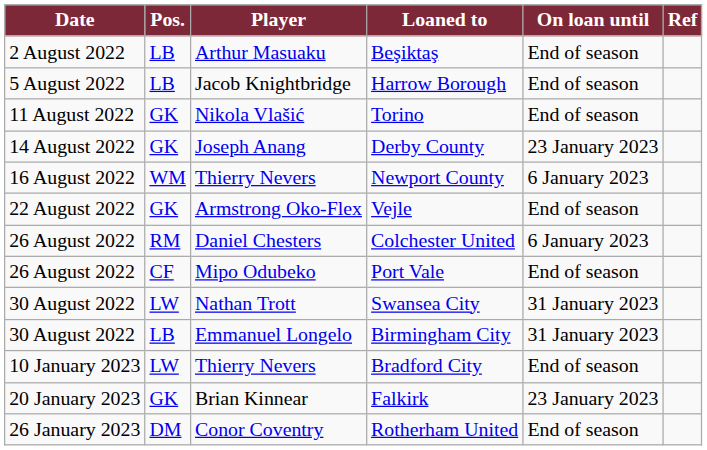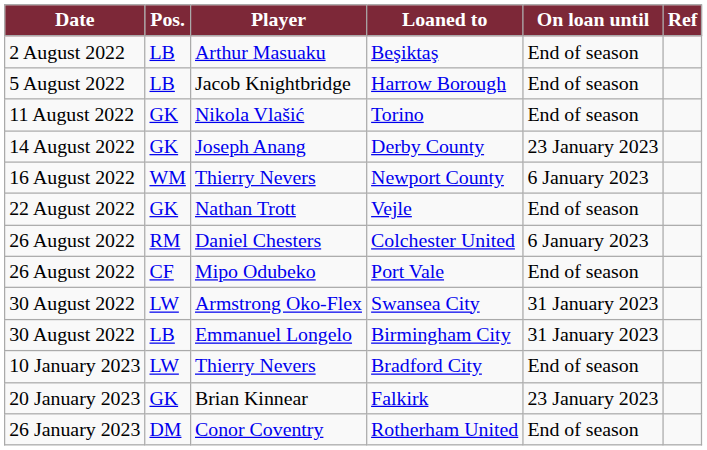(278, 209) Armstrong Oko-Flex -> (245, 209) Nathan Trott
(245, 303) Nathan Trott -> (278, 303) Armstrong Oko-Flex
